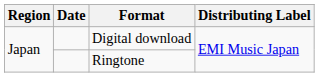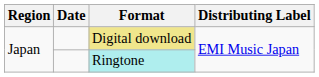(142, 38) no background -> (142, 38) khaki background
(118, 60) no background -> (118, 60) paleturquoise background
